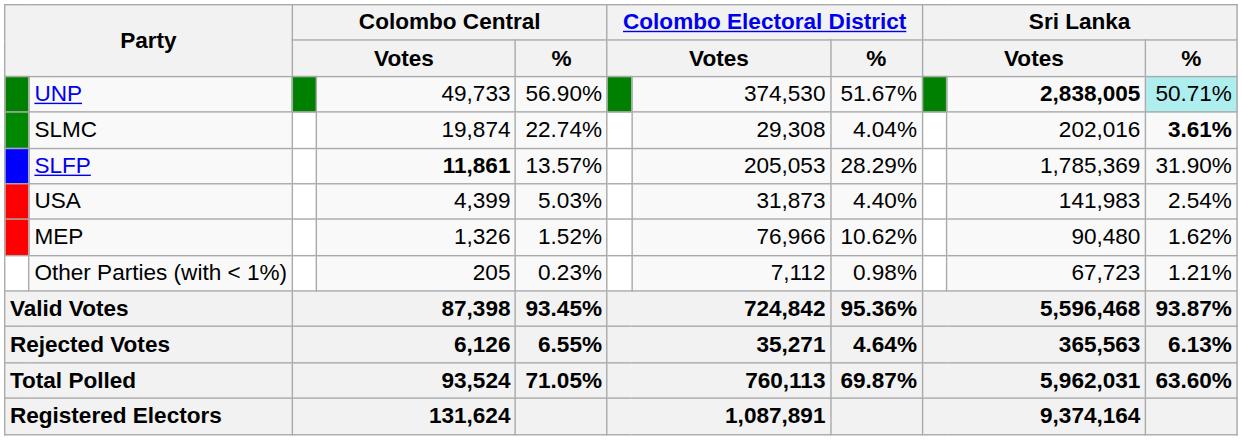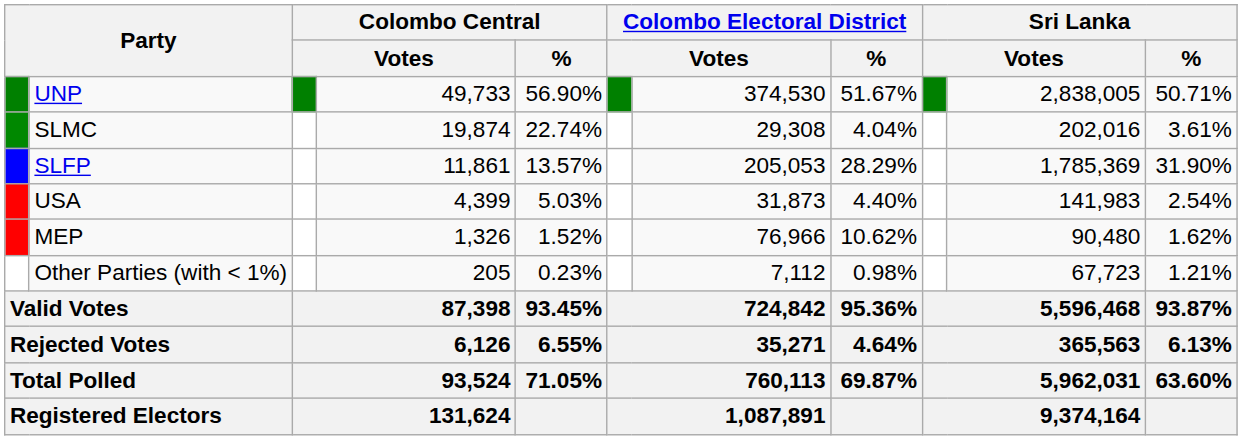(1090, 93) bold -> (1090, 93) normal
(1194, 93) paleturquoise background -> (1194, 93) no background
(1200, 129) bold -> (1200, 129) normal
(477, 165) bold -> (477, 165) normal
